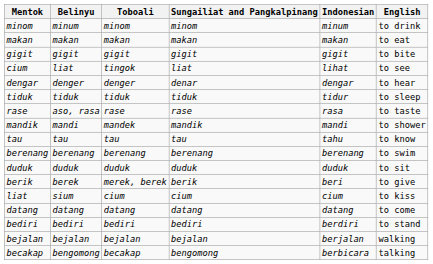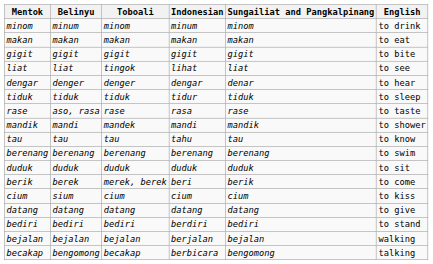columns swapped: (244, 11) <-> (348, 11)
(17, 68) cium -> (17, 68) liat
(397, 182) to give -> (397, 182) to come
(17, 196) liat -> (17, 196) cium
(397, 210) to come -> (397, 210) to give
